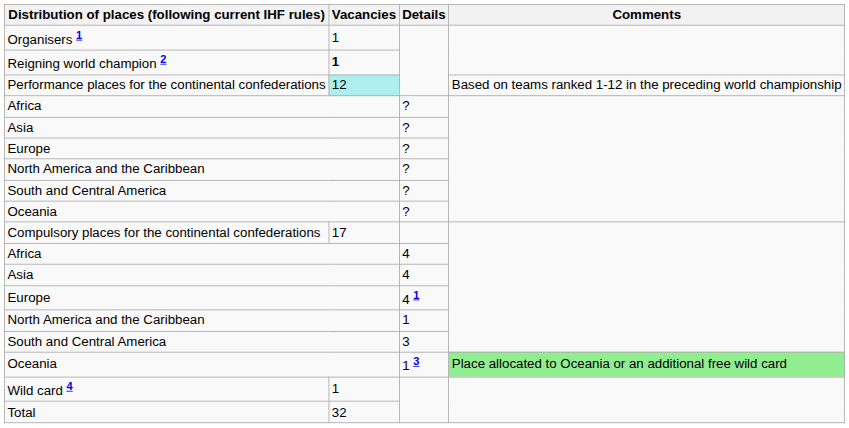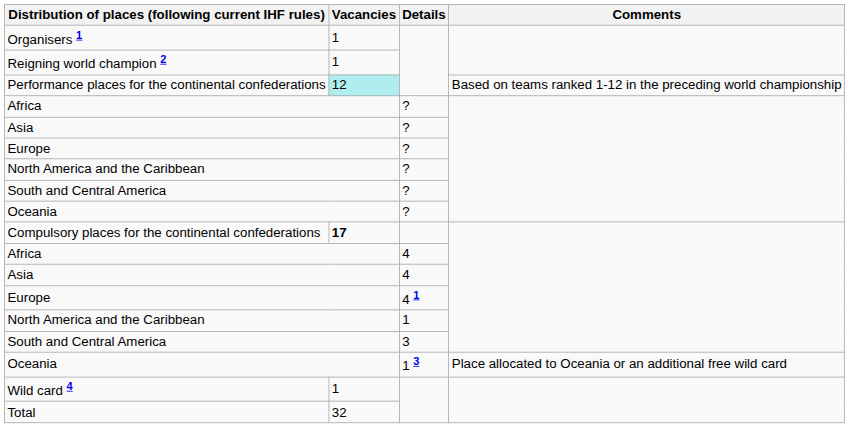(335, 62) bold -> (335, 62) normal
(339, 232) normal -> (339, 232) bold
(619, 364) lightgreen background -> (619, 364) no background
